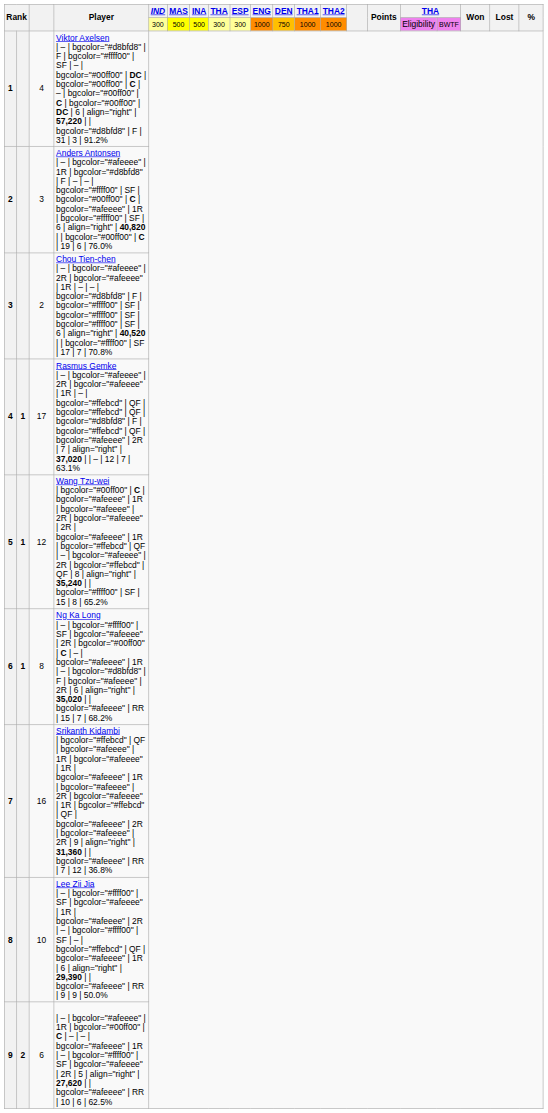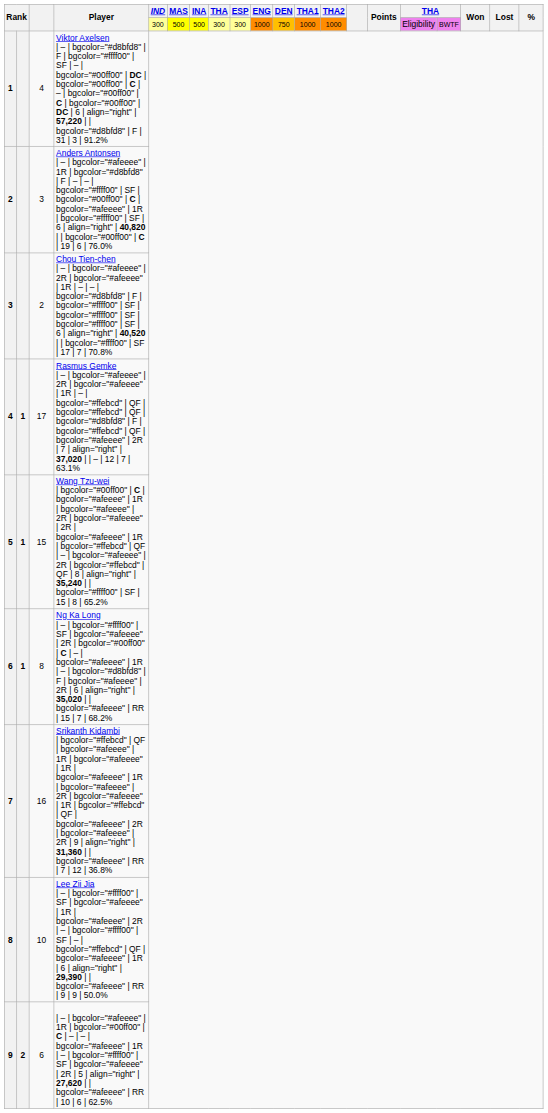(42, 541) 12 -> (42, 541) 15
